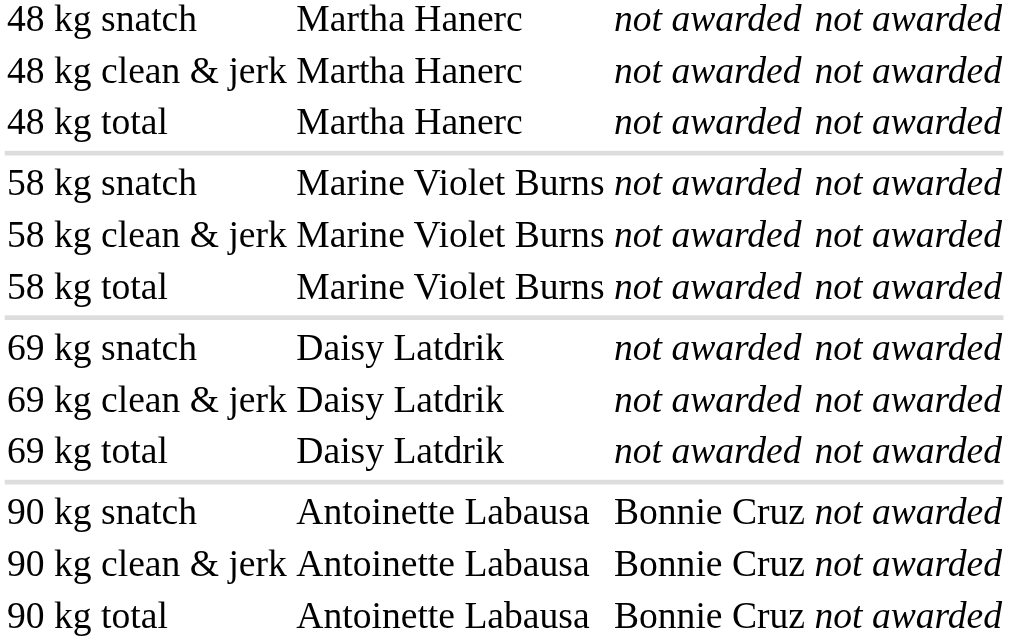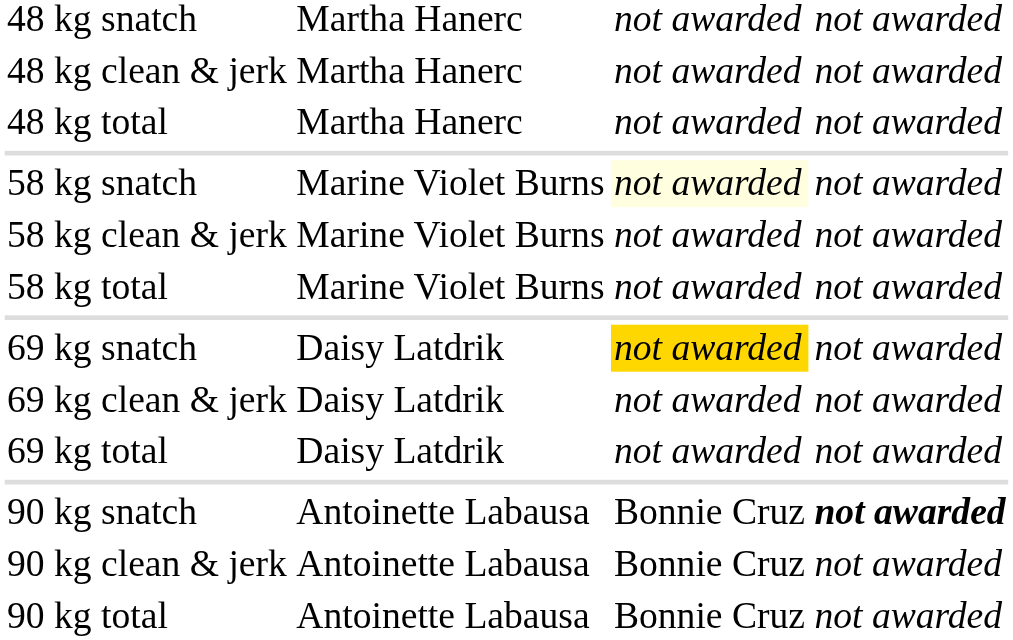(708, 183) no background -> (708, 183) lightyellow background
(708, 347) no background -> (708, 347) gold background
(908, 512) normal -> (910, 512) bold
